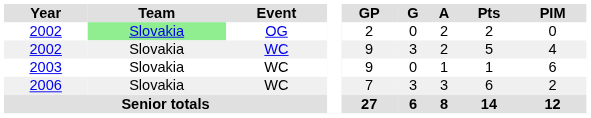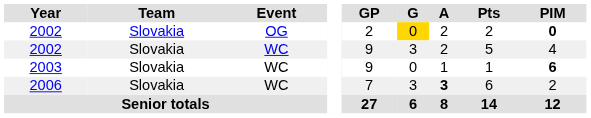(157, 31) lightgreen background -> (157, 31) no background
(413, 31) no background -> (413, 31) gold background
(553, 31) normal -> (553, 31) bold
(553, 67) normal -> (553, 67) bold
(444, 85) normal -> (444, 85) bold
